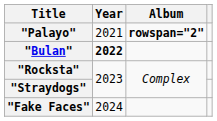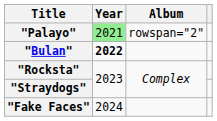(109, 32) no background -> (109, 32) lightgreen background
(166, 32) bold -> (166, 32) normal
